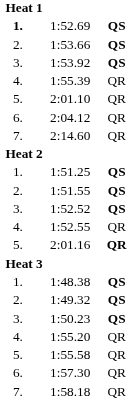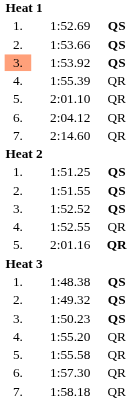(18, 26) bold -> (18, 26) normal
(18, 62) no background -> (18, 62) lightsalmon background
